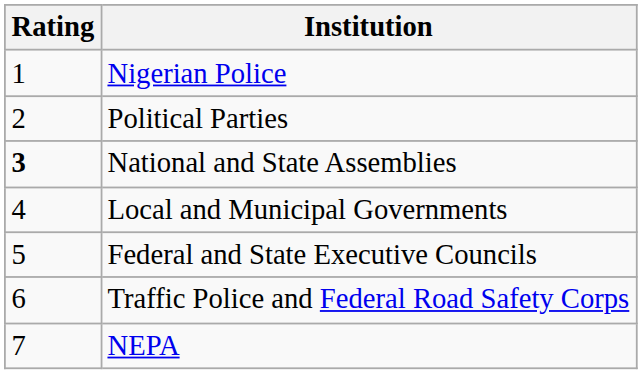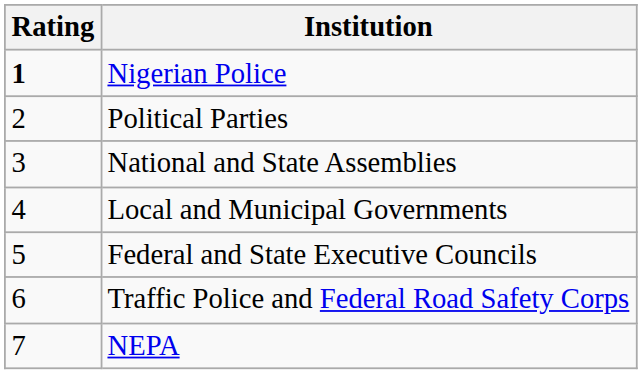(19, 72) normal -> (19, 72) bold
(19, 163) bold -> (19, 163) normal
